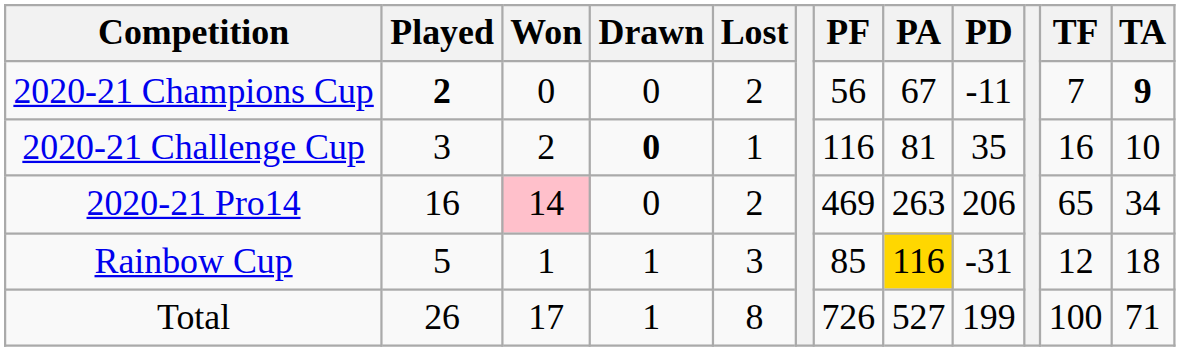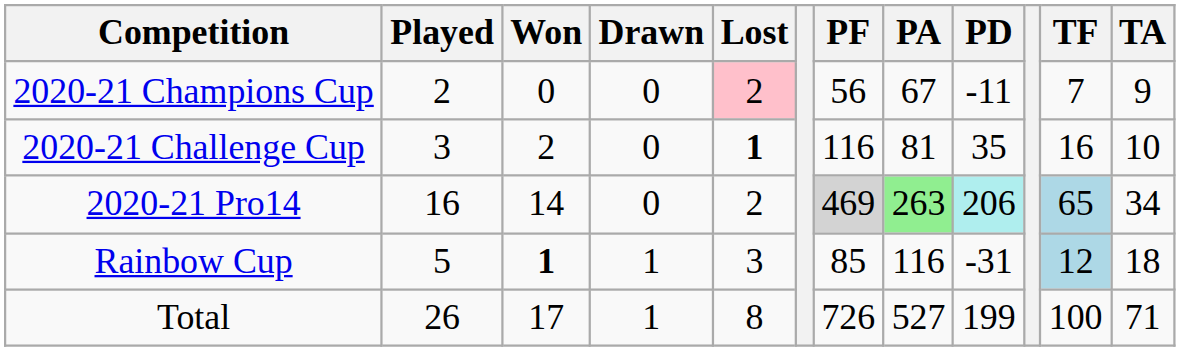(442, 89) bold -> (442, 89) normal
(754, 89) no background -> (754, 89) pink background
(1143, 89) bold -> (1143, 89) normal
(651, 146) bold -> (651, 146) normal
(754, 146) normal -> (754, 146) bold
(546, 203) pink background -> (546, 203) no background
(848, 203) no background -> (848, 203) lightgrey background
(919, 203) no background -> (919, 203) lightgreen background
(989, 203) no background -> (989, 203) paleturquoise background
(1076, 203) no background -> (1076, 203) lightblue background
(546, 260) normal -> (546, 260) bold
(919, 260) gold background -> (919, 260) no background
(1076, 260) no background -> (1076, 260) lightblue background
